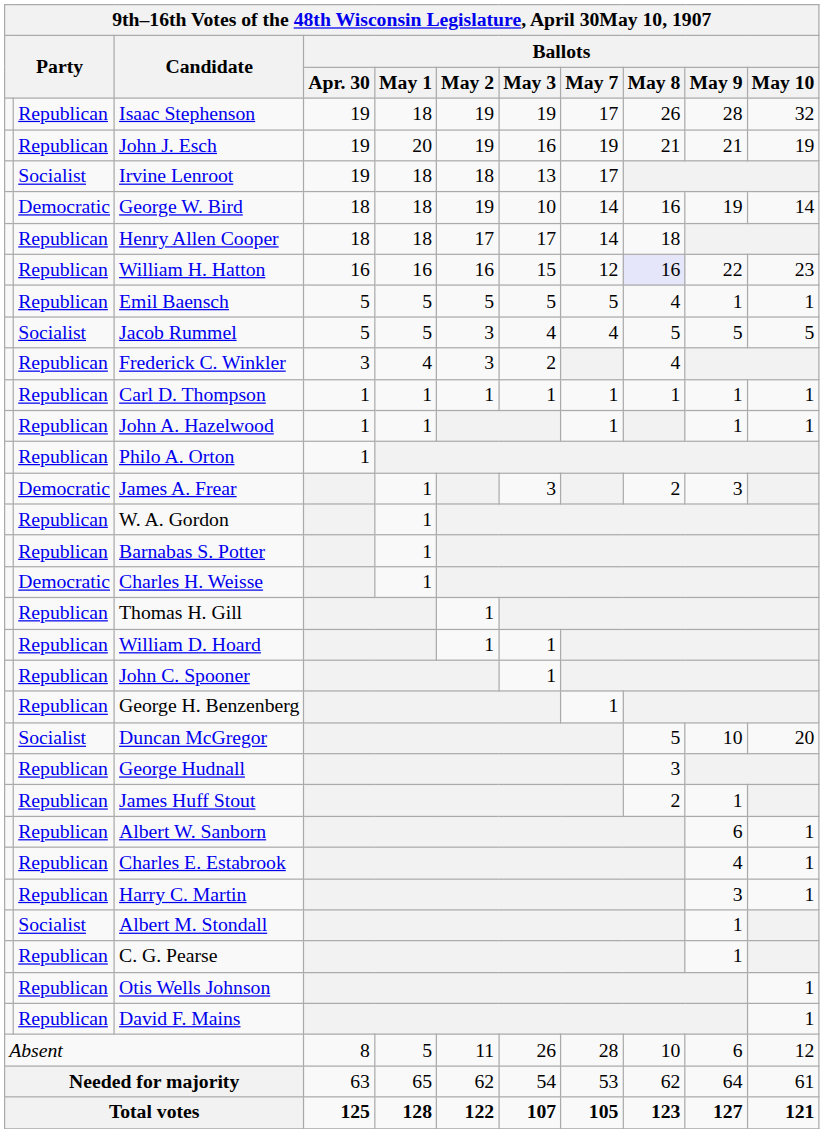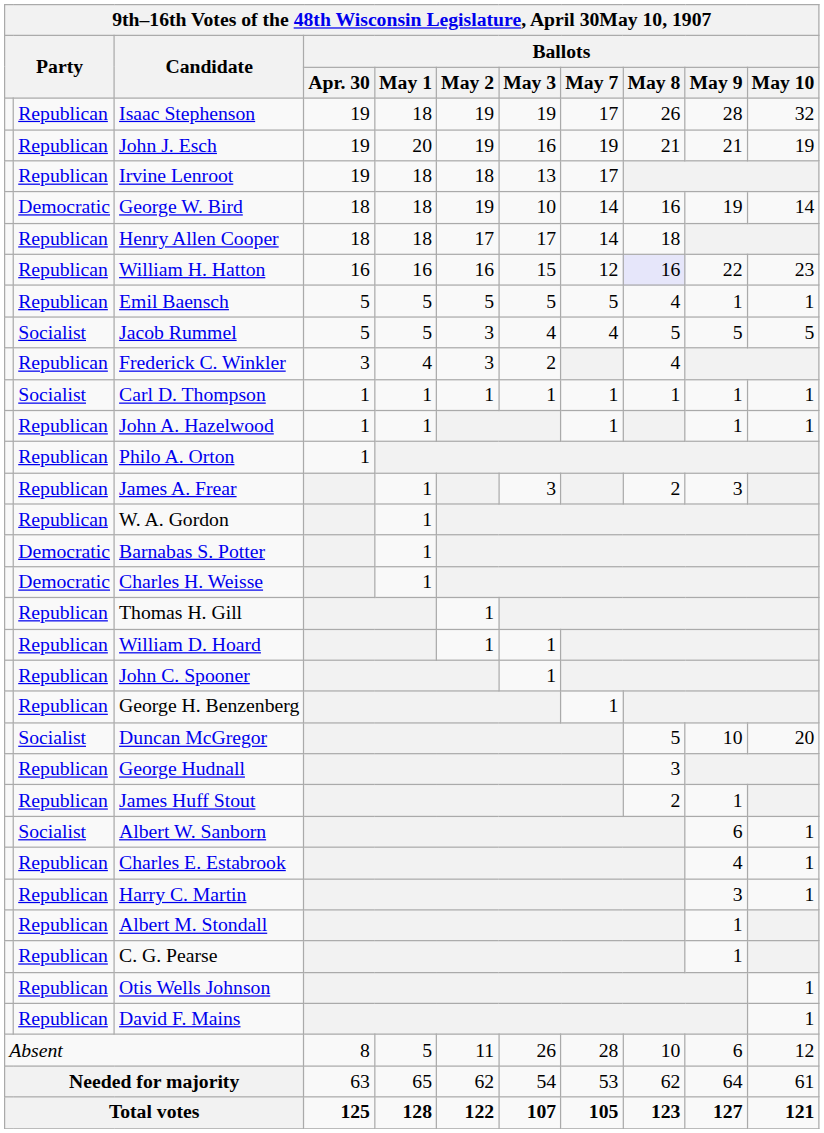(52, 176) Socialist -> (63, 176) Republican
(63, 394) Republican -> (52, 394) Socialist
(64, 488) Democratic -> (63, 488) Republican
(63, 550) Republican -> (64, 550) Democratic
(63, 831) Republican -> (52, 831) Socialist
(52, 925) Socialist -> (63, 925) Republican
